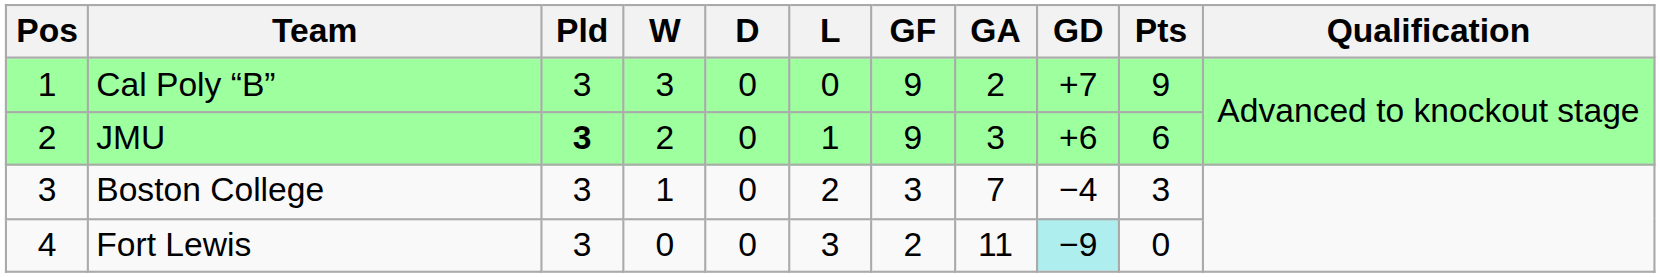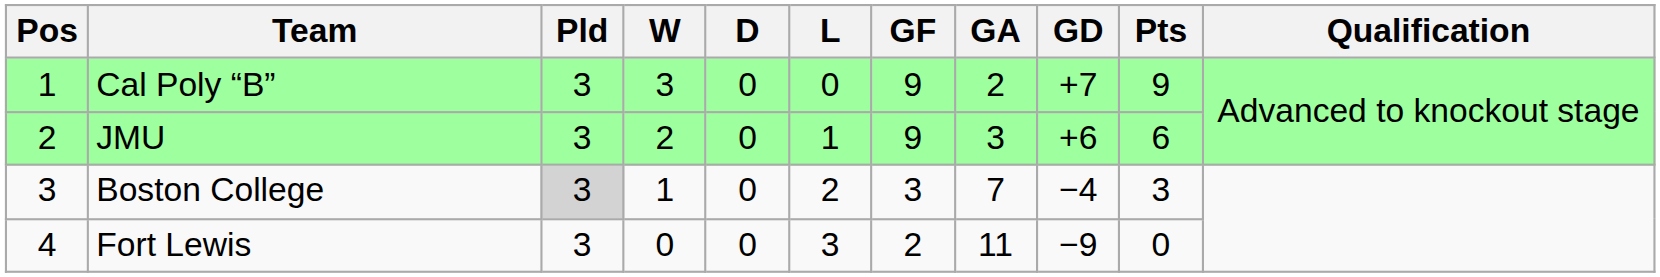(582, 137) bold -> (582, 137) normal
(582, 191) no background -> (582, 191) lightgrey background
(1078, 244) paleturquoise background -> (1078, 244) no background
